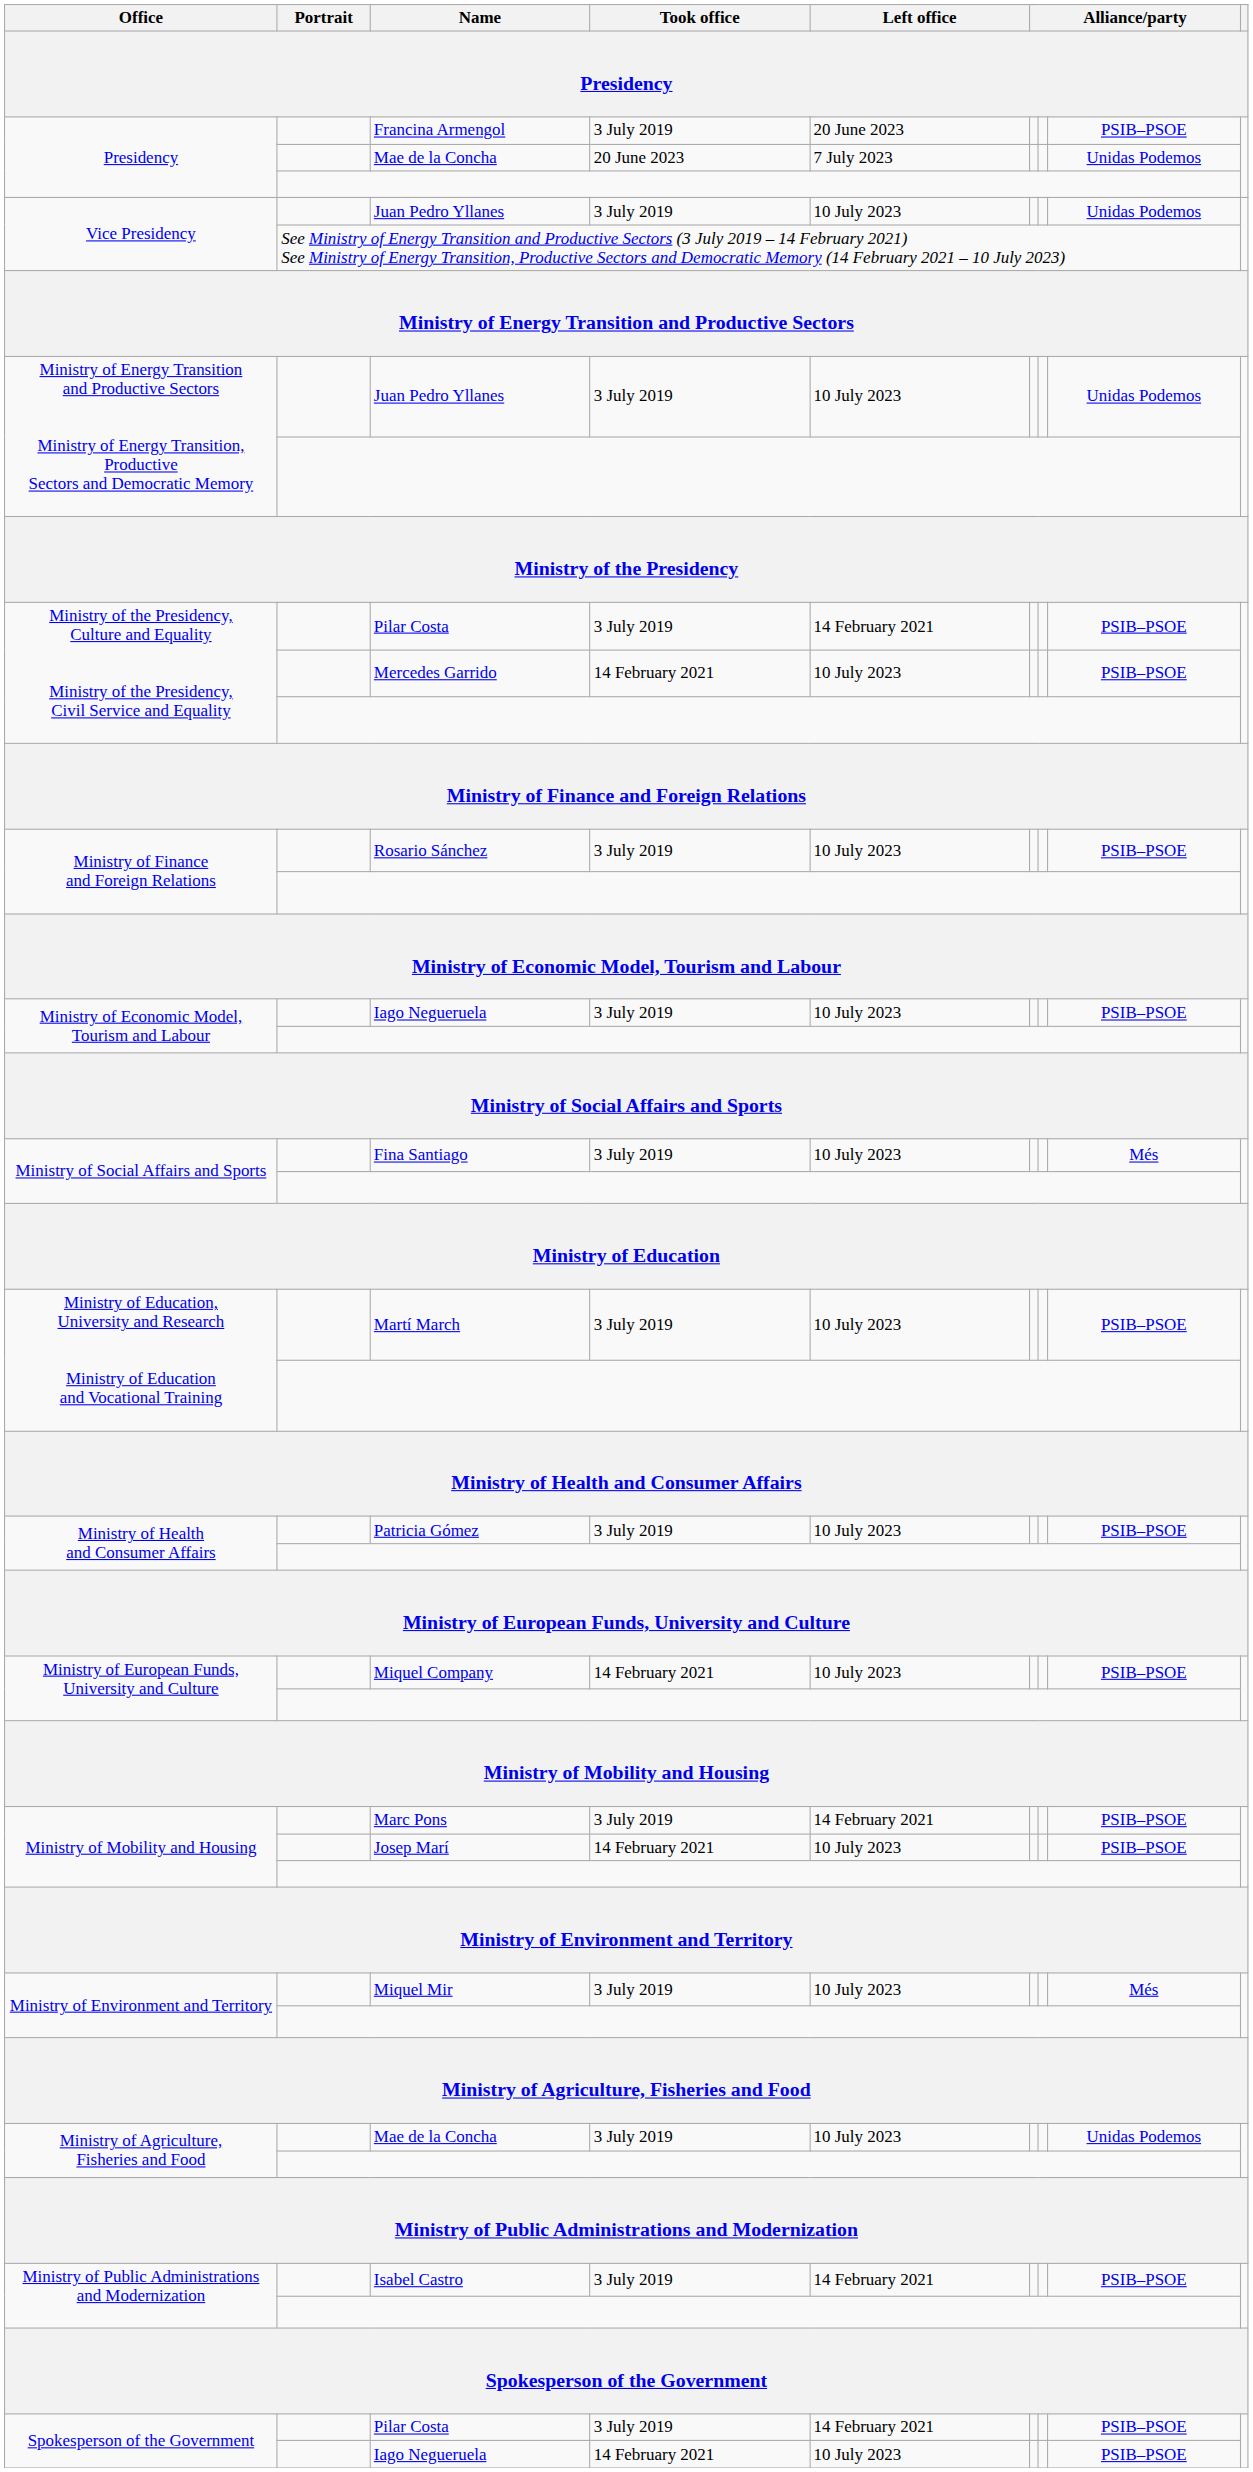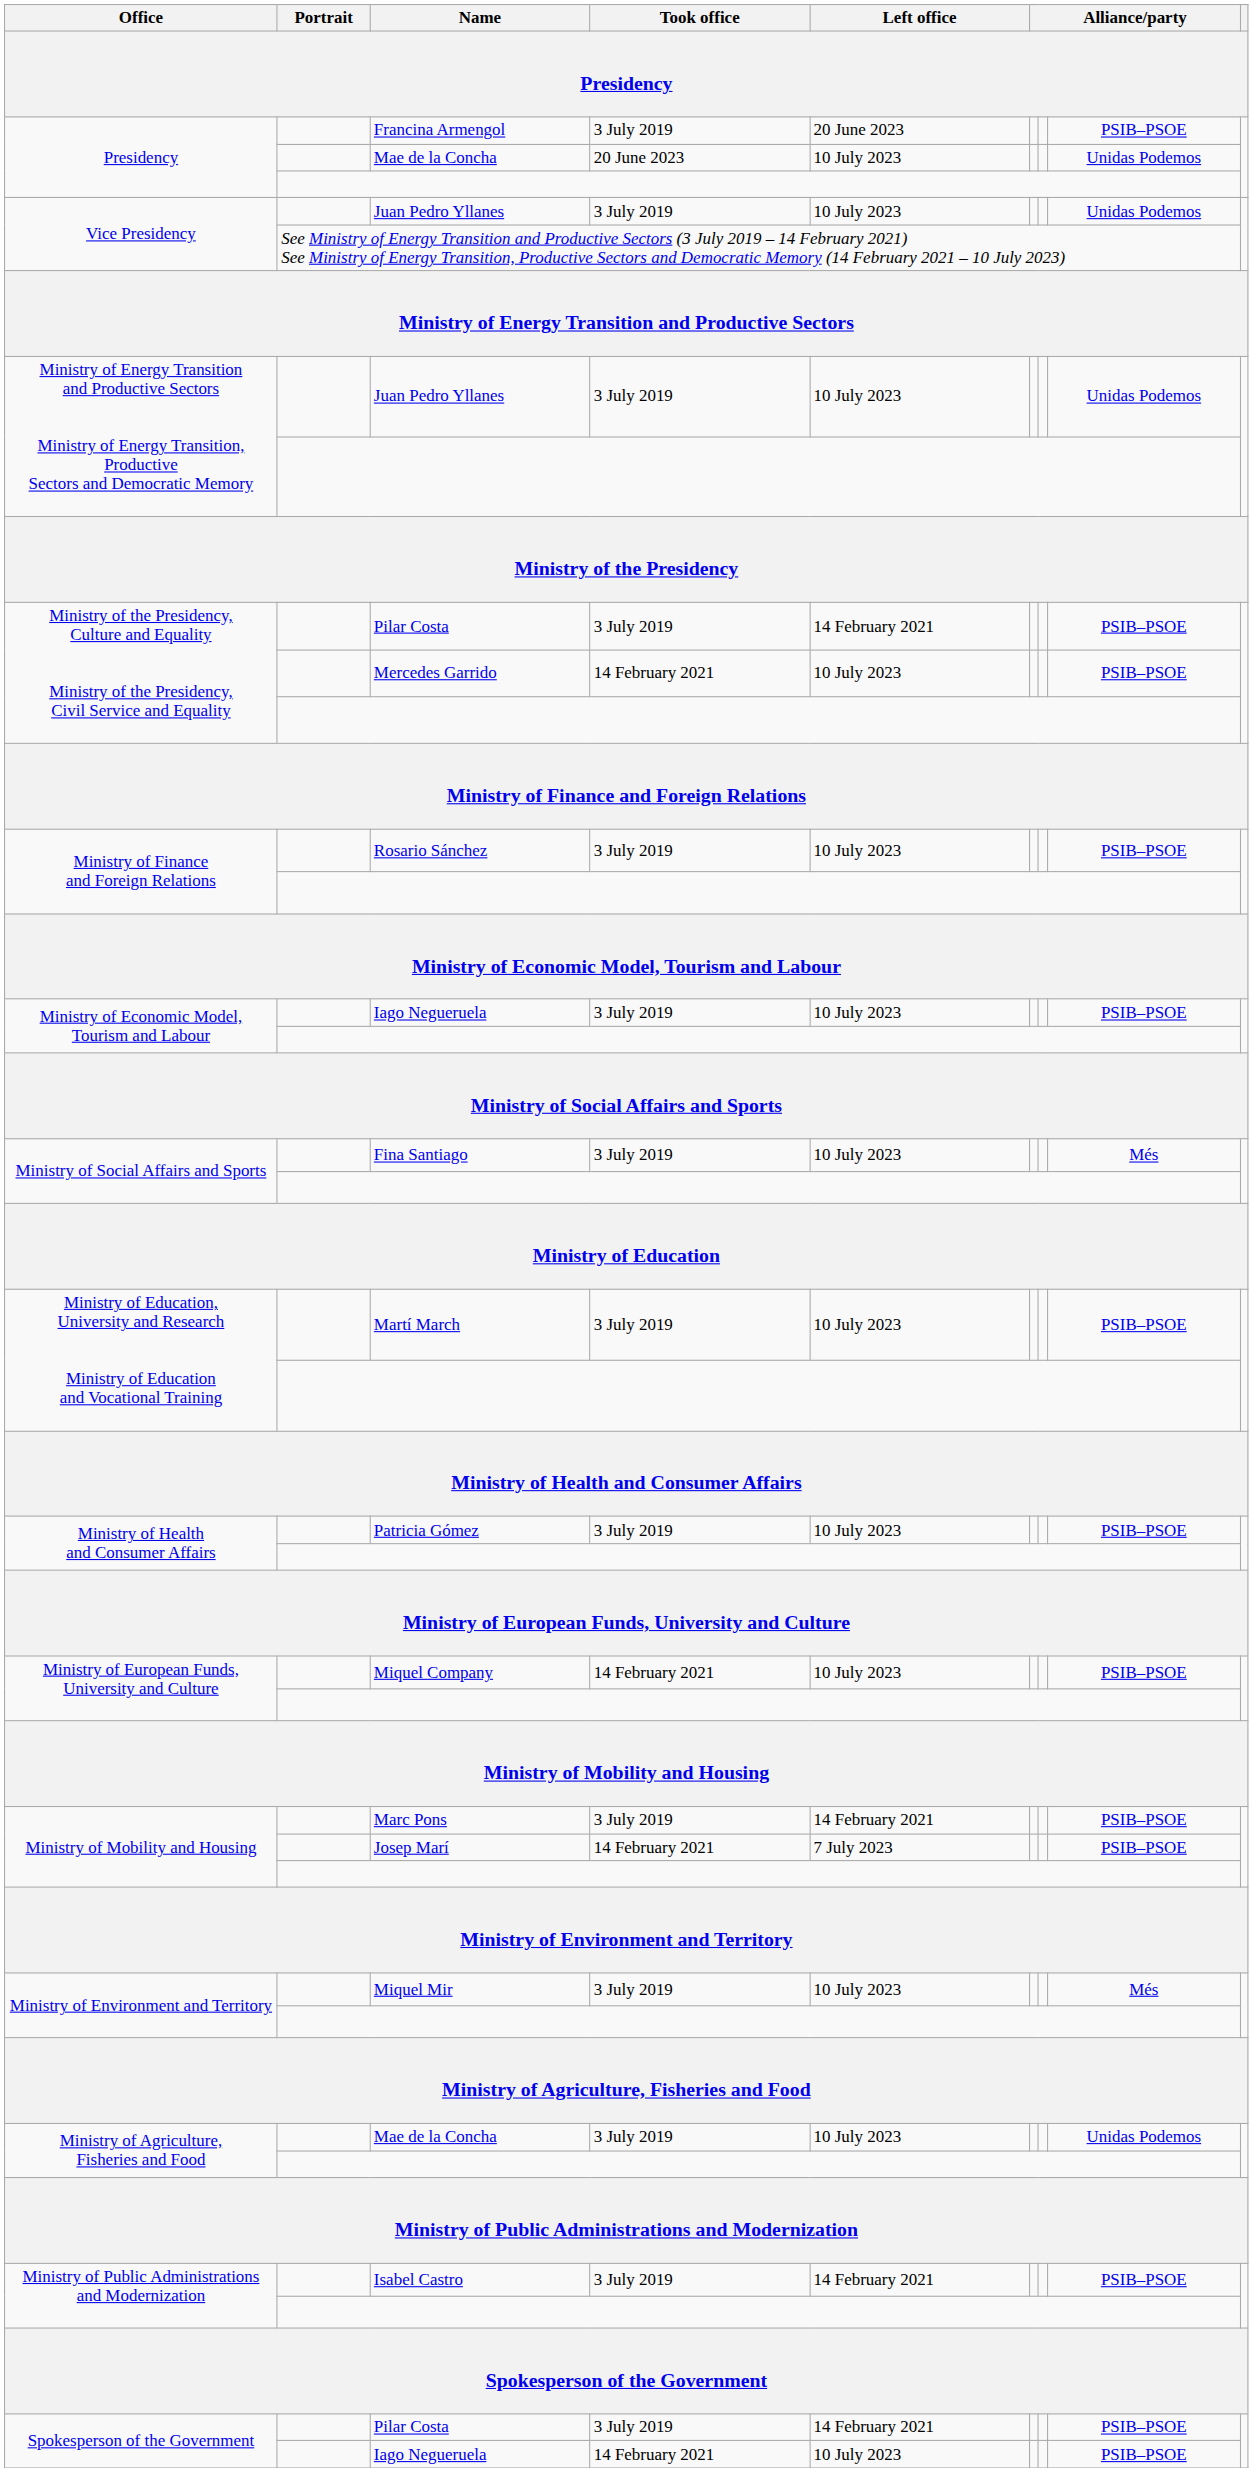(853, 157) 7 July 2023 -> (857, 157) 10 July 2023
(857, 1846) 10 July 2023 -> (853, 1846) 7 July 2023
